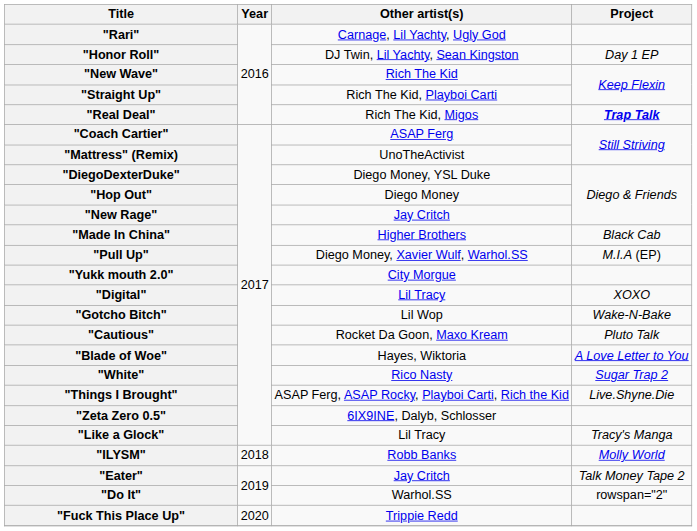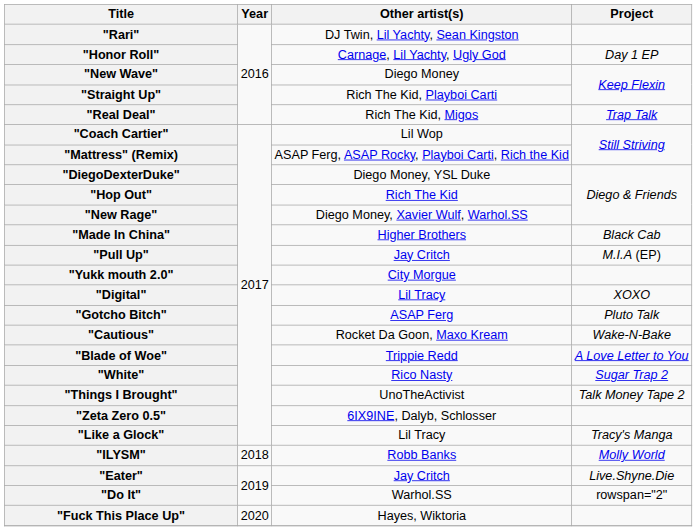(422, 34) Carnage, Lil Yachty, Ugly God -> (422, 34) DJ Twin, Lil Yachty, Sean Kingston
(422, 54) DJ Twin, Lil Yachty, Sean Kingston -> (422, 54) Carnage, Lil Yachty, Ugly God
(422, 74) Rich The Kid -> (422, 74) Diego Money
(632, 114) bold -> (632, 114) normal
(422, 134) ASAP Ferg -> (422, 134) Lil Wop
(422, 154) UnoTheActivist -> (422, 154) ASAP Ferg, ASAP Rocky, Playboi Carti, Rich the Kid
(422, 194) Diego Money -> (422, 194) Rich The Kid
(422, 214) Jay Critch -> (422, 214) Diego Money, Xavier Wulf, Warhol.SS
(422, 255) Diego Money, Xavier Wulf, Warhol.SS -> (422, 255) Jay Critch
(422, 315) Lil Wop -> (422, 315) ASAP Ferg
(632, 315) Wake-N-Bake -> (632, 315) Pluto Talk
(632, 335) Pluto Talk -> (632, 335) Wake-N-Bake
(422, 355) Hayes, Wiktoria -> (422, 355) Trippie Redd
(422, 395) ASAP Ferg, ASAP Rocky, Playboi Carti, Rich the Kid -> (422, 395) UnoTheActivist
(632, 395) Live.Shyne.Die -> (632, 395) Talk Money Tape 2
(632, 475) Talk Money Tape 2 -> (632, 475) Live.Shyne.Die
(422, 515) Trippie Redd -> (422, 515) Hayes, Wiktoria
